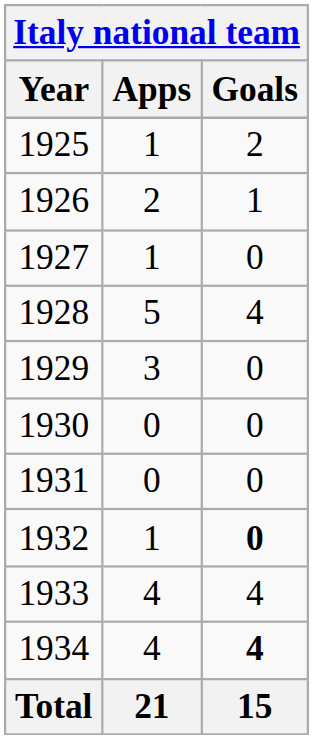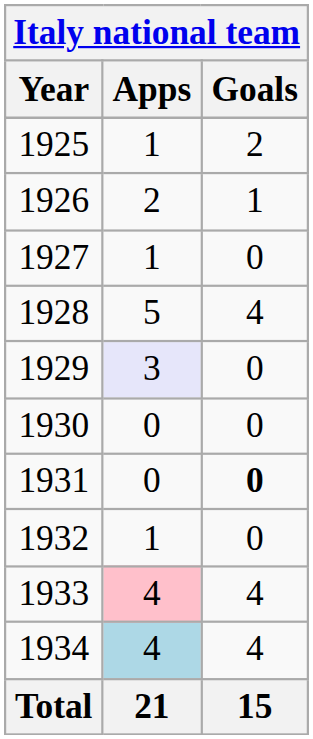(152, 369) no background -> (152, 369) lavender background
(255, 481) normal -> (255, 481) bold
(255, 537) bold -> (255, 537) normal
(152, 593) no background -> (152, 593) pink background
(152, 649) no background -> (152, 649) lightblue background
(255, 649) bold -> (255, 649) normal
